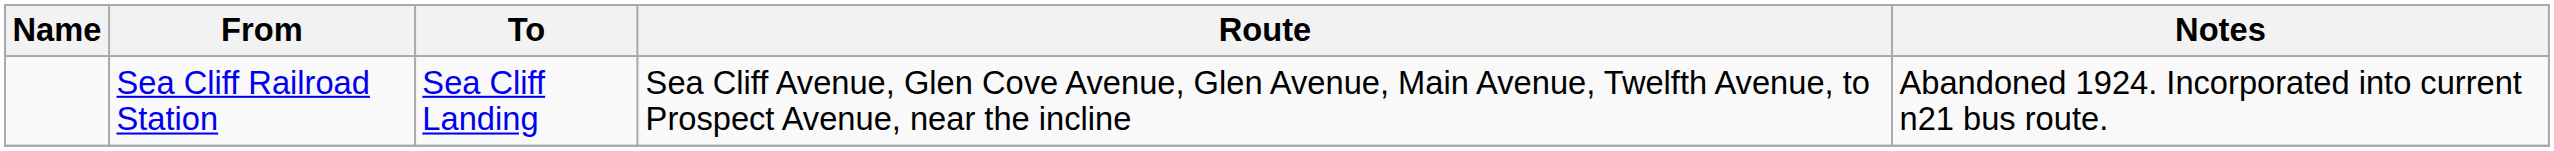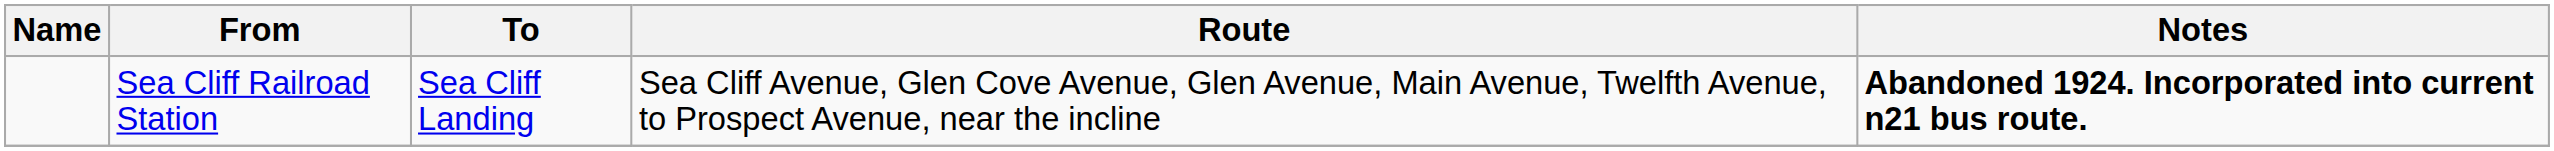(2211, 100) normal -> (2199, 100) bold
